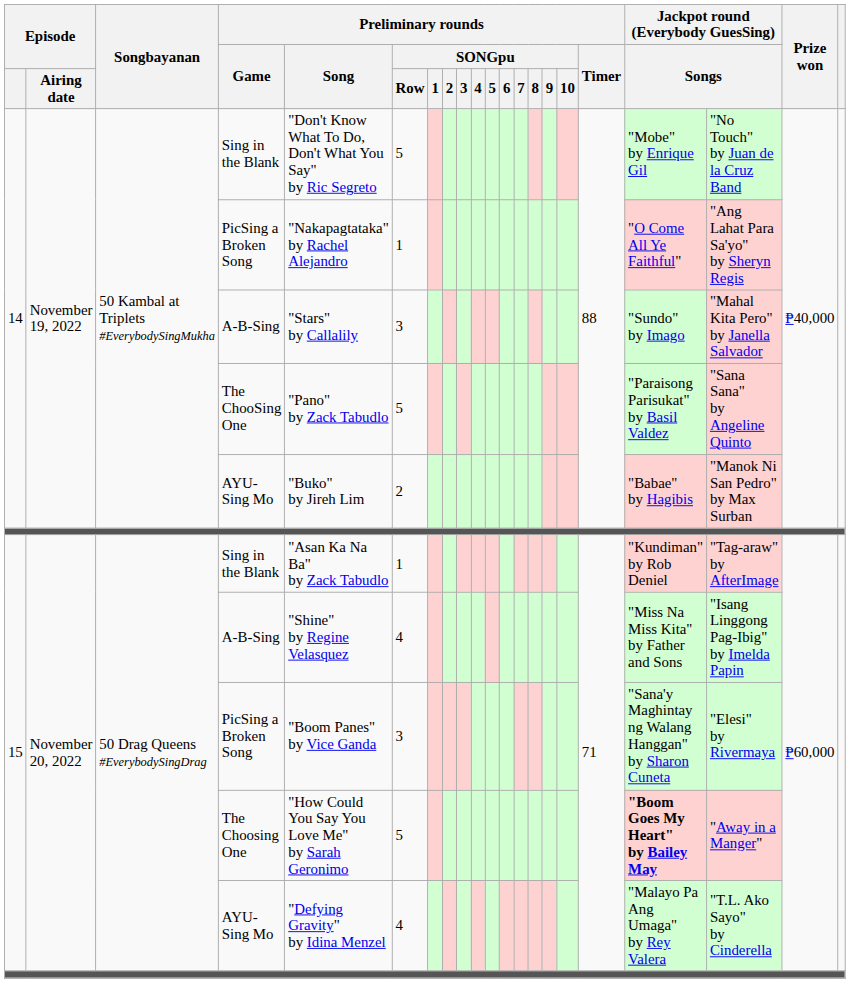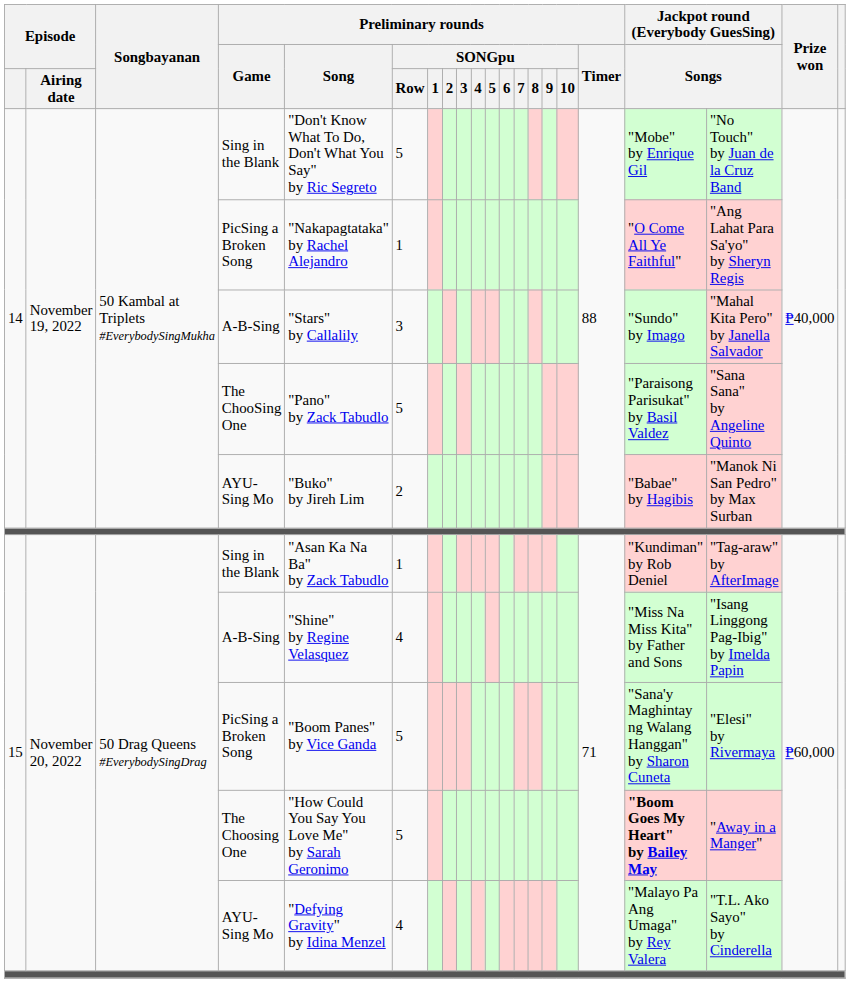(399, 736) 3 -> (399, 736) 5
